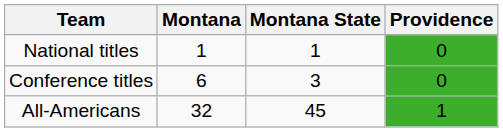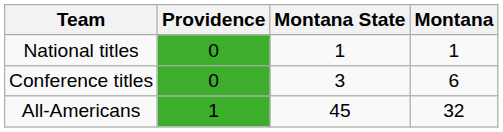columns swapped: (201, 19) <-> (442, 19)
